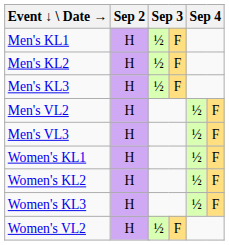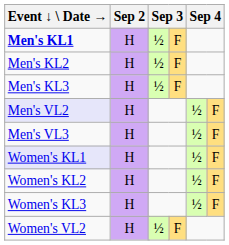(38, 40) normal -> (41, 40) bold
(38, 110) no background -> (38, 110) lavender background
(47, 157) no background -> (47, 157) lavender background
